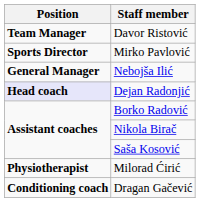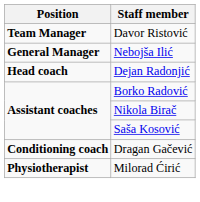- row: (152, 52)
(37, 91) lavender background -> (37, 71) no background
rows swapped: (153, 187) <-> (147, 168)
